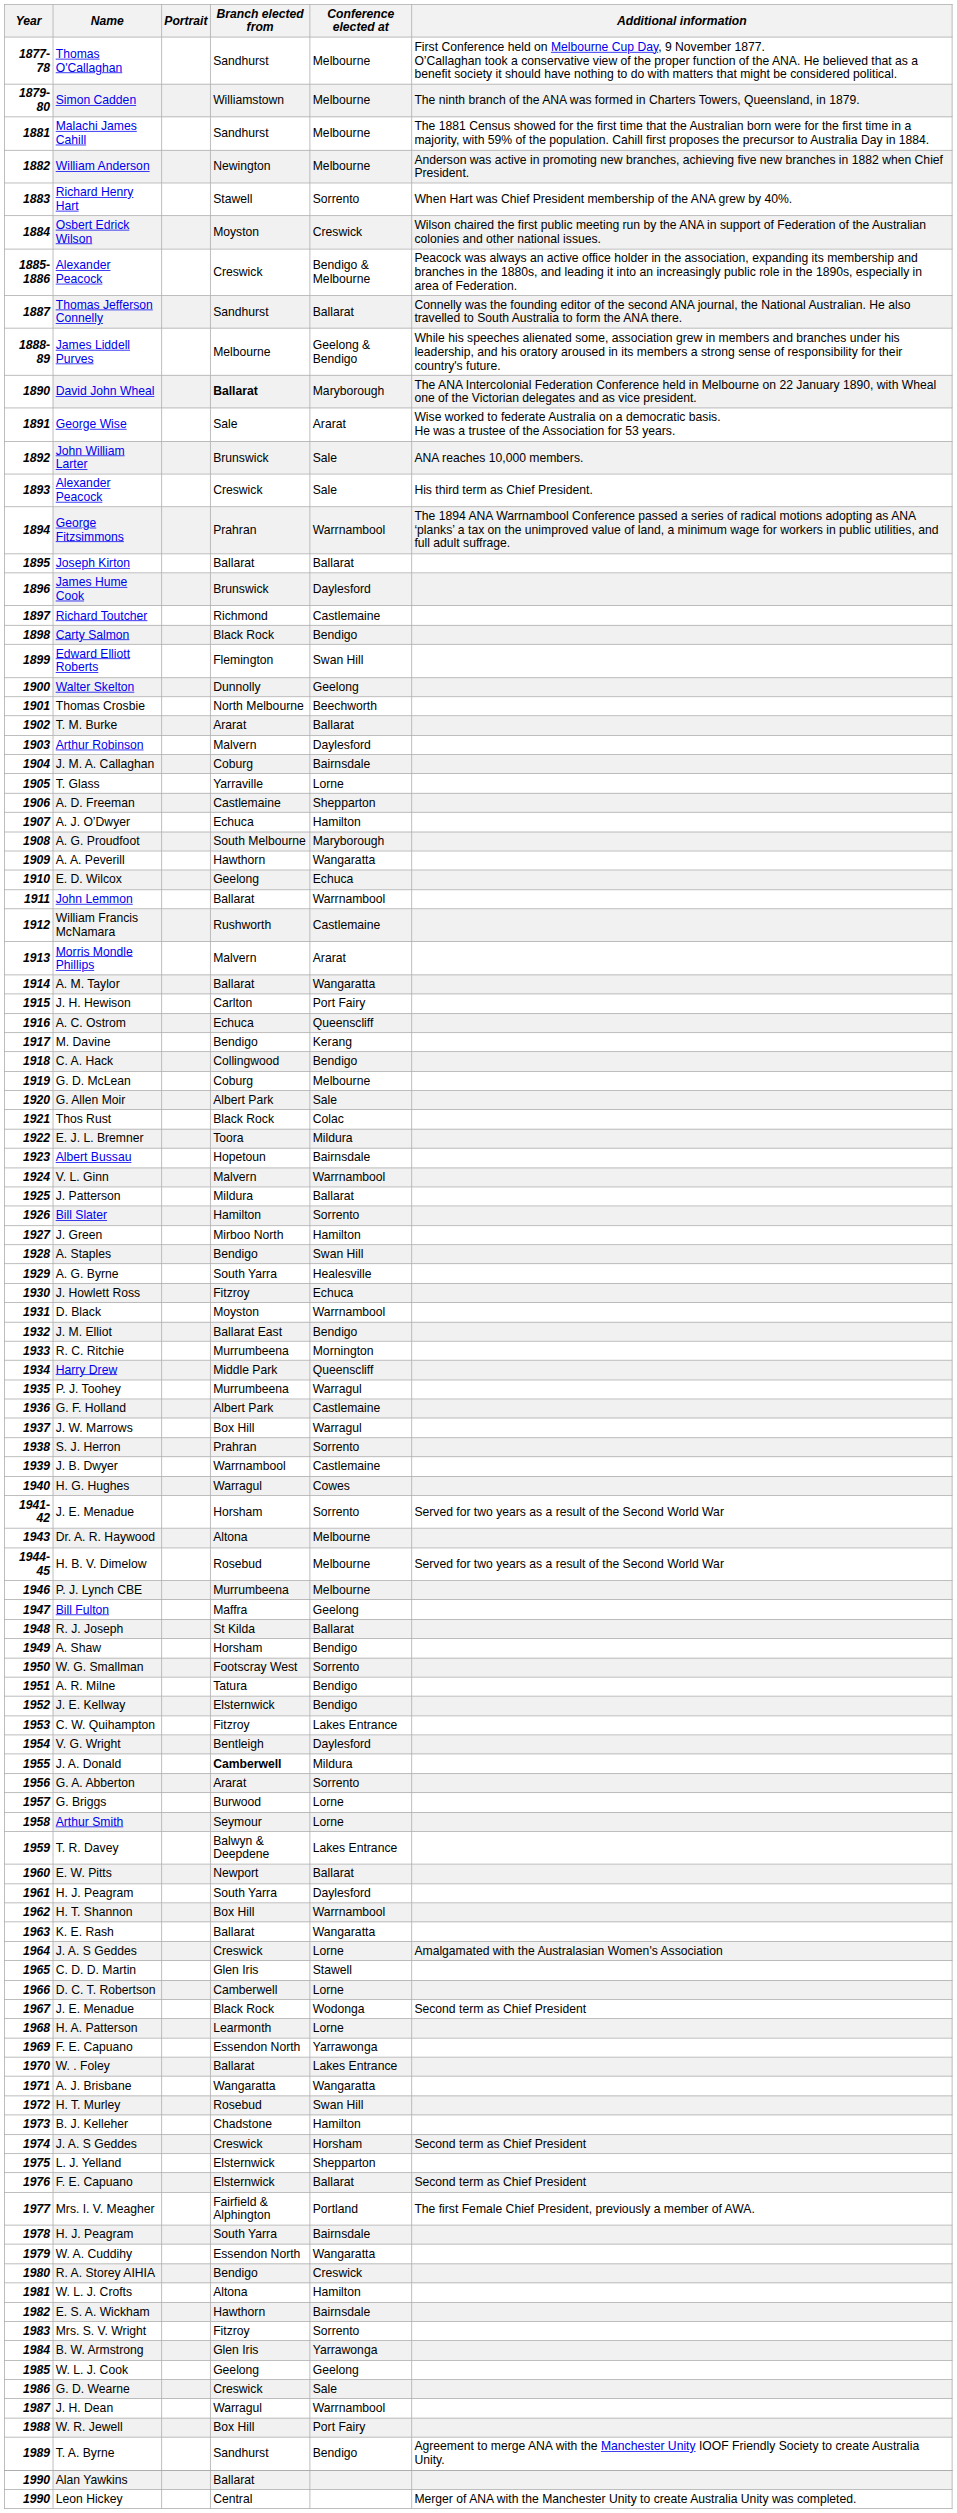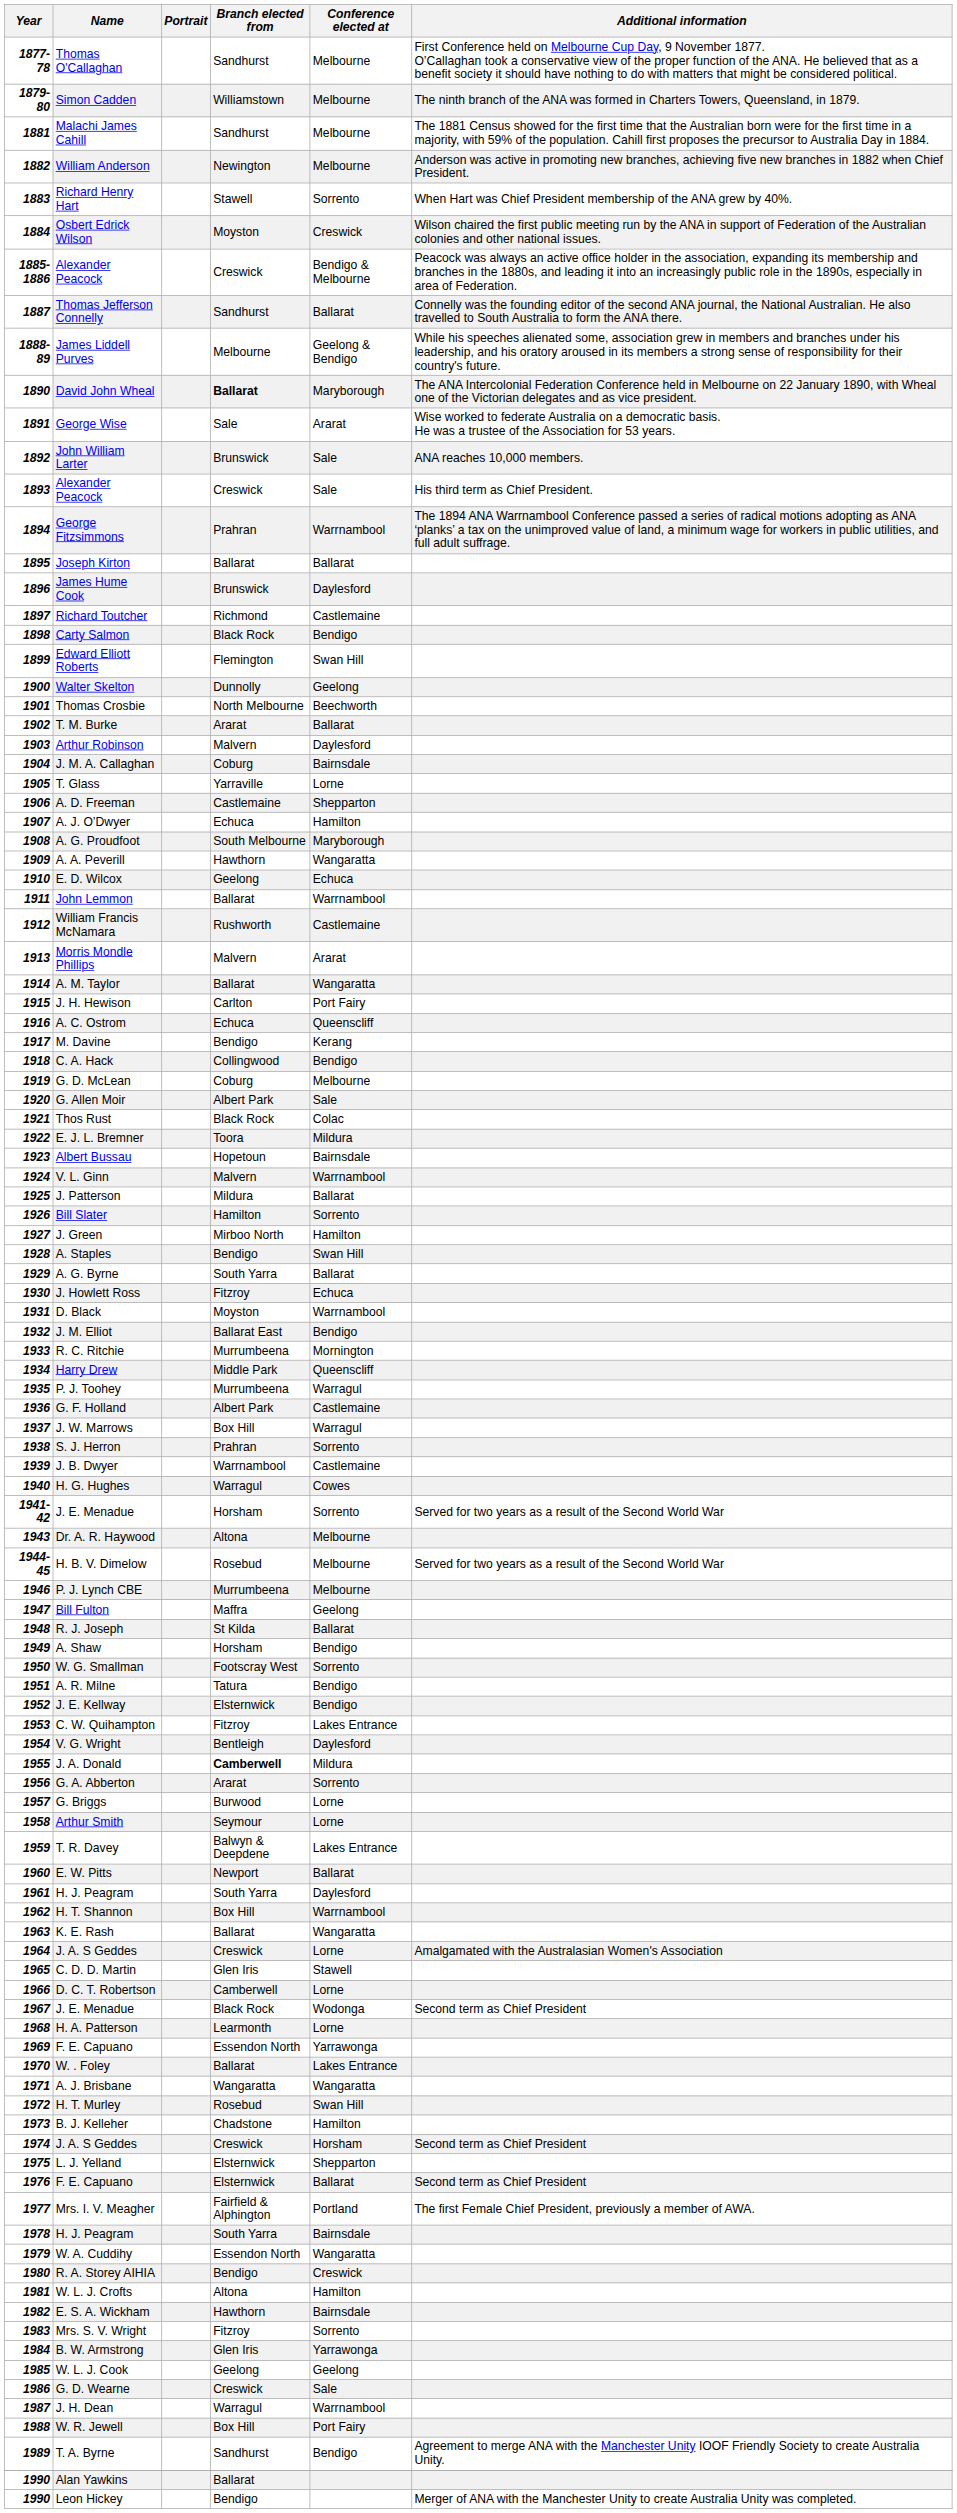(342, 1273) Healesville -> (333, 1273) Ballarat
(233, 2499) Central -> (235, 2499) Bendigo
